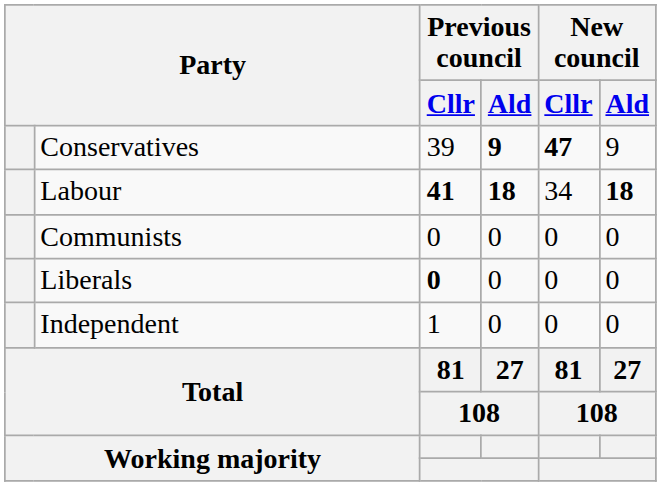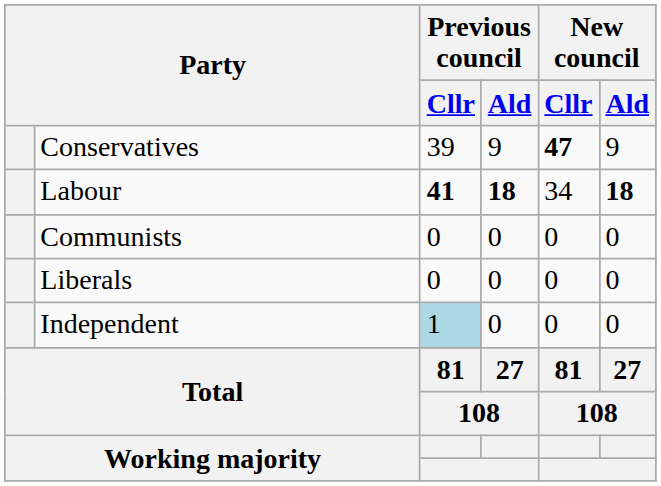(495, 147) bold -> (495, 147) normal
(434, 280) bold -> (434, 280) normal
(434, 324) no background -> (434, 324) lightblue background
